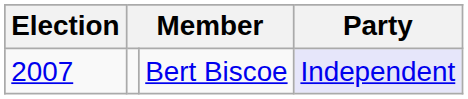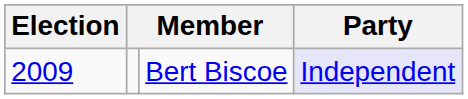(42, 70) 2007 -> (42, 70) 2009
